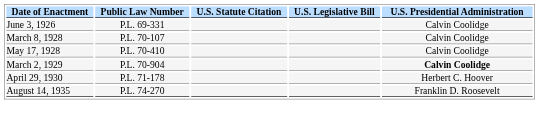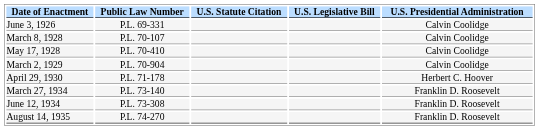(457, 64) bold -> (457, 64) normal
+ row: (37, 91)
+ row: (33, 104)
